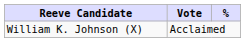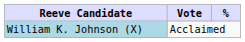(75, 30) no background -> (75, 30) lightblue background
